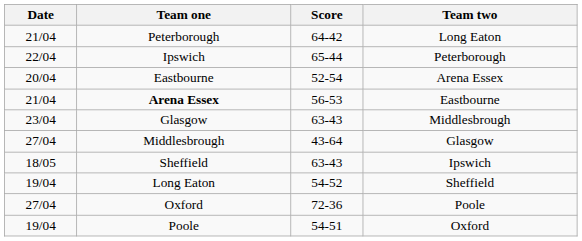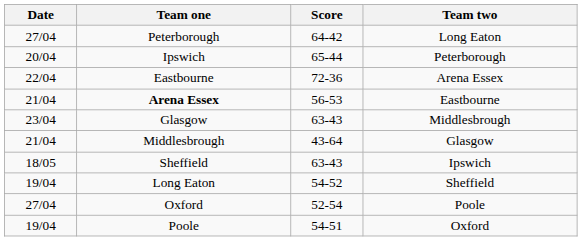(41, 36) 21/04 -> (41, 36) 27/04
(41, 57) 22/04 -> (41, 57) 20/04
(41, 78) 20/04 -> (41, 78) 22/04
(327, 78) 52-54 -> (327, 78) 72-36
(41, 141) 27/04 -> (41, 141) 21/04
(327, 204) 72-36 -> (327, 204) 52-54
